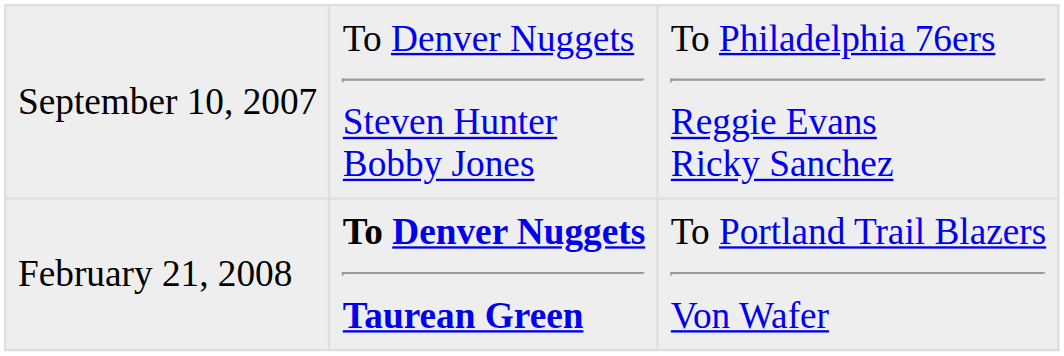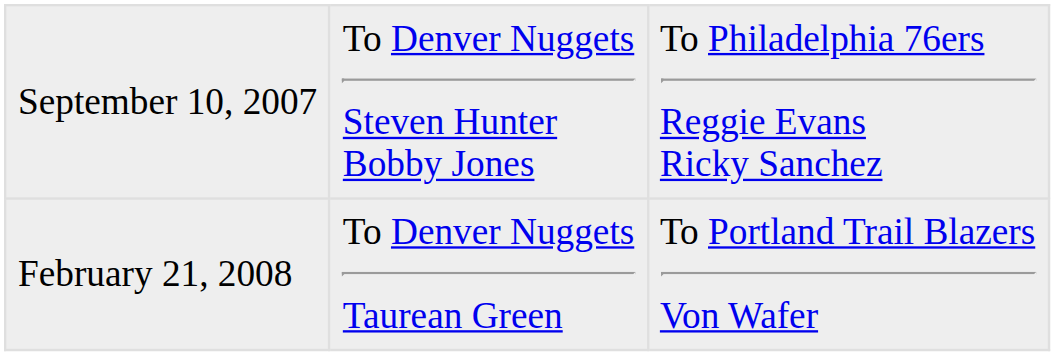(494, 273) bold -> (489, 273) normal
